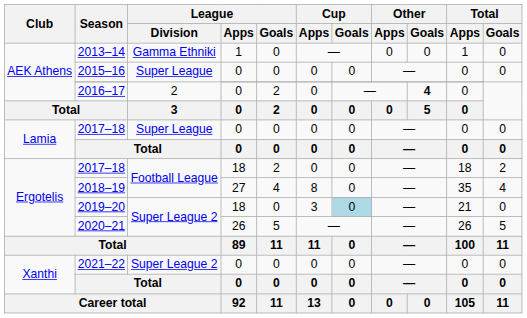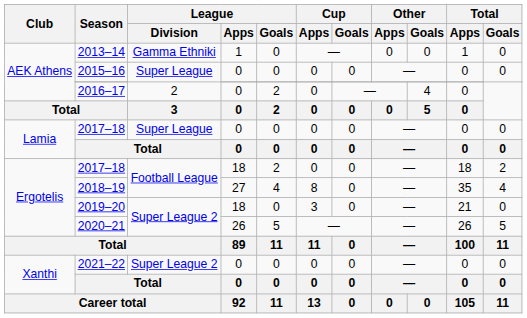(427, 91) bold -> (427, 91) normal
(352, 206) lightblue background -> (352, 206) no background
